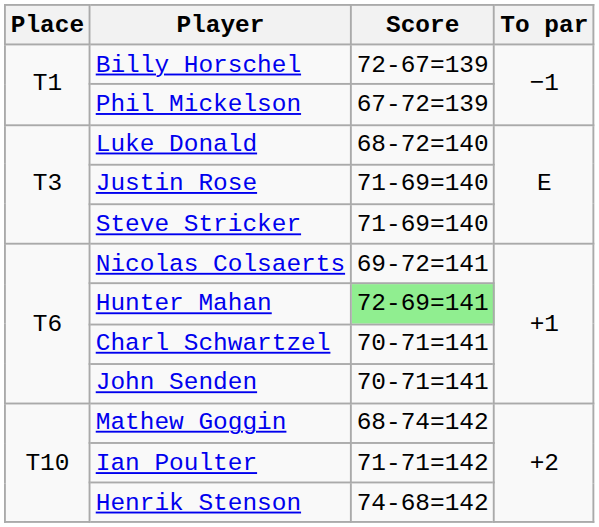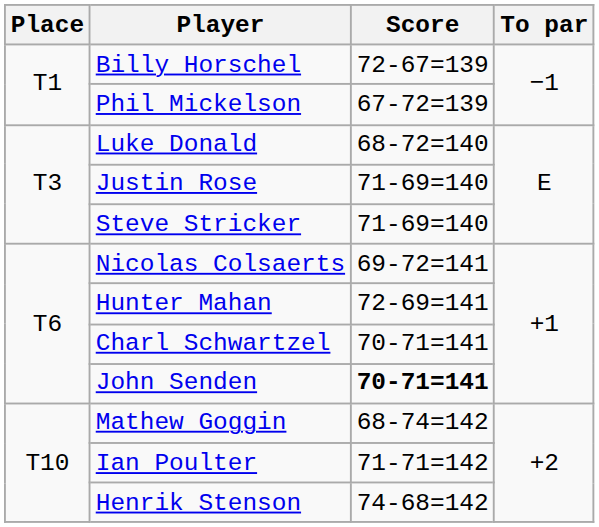(423, 304) lightgreen background -> (423, 304) no background
(423, 383) normal -> (423, 383) bold
